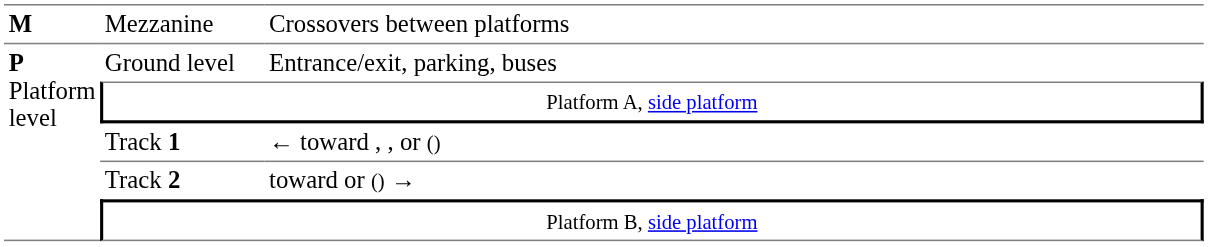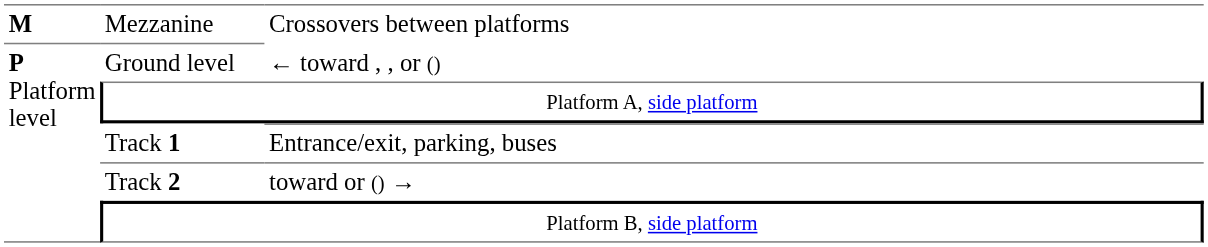(413, 62) Entrance/exit, parking, buses -> (355, 61) ← toward , , or ()
(355, 141) ← toward , , or () -> (413, 143) Entrance/exit, parking, buses
